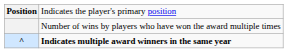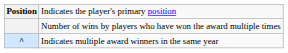(136, 40) bold -> (130, 40) normal
